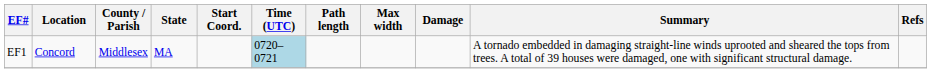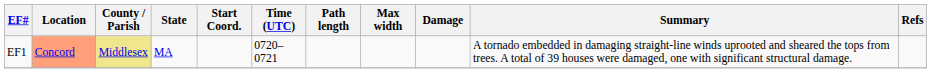(55, 51) no background -> (55, 51) lightsalmon background
(123, 51) no background -> (123, 51) khaki background
(269, 51) lightblue background -> (269, 51) no background
